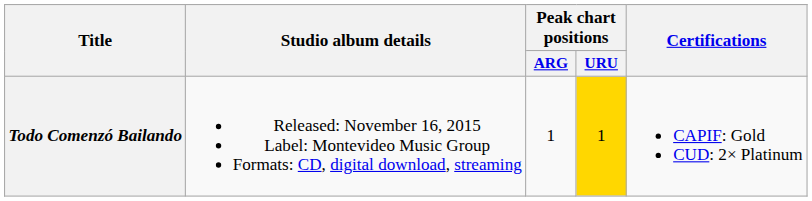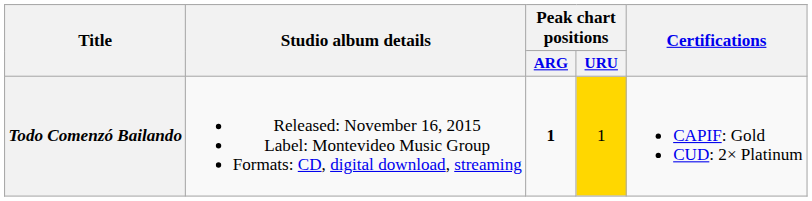(551, 135) normal -> (551, 135) bold
